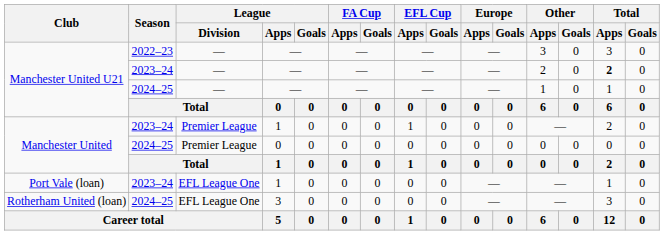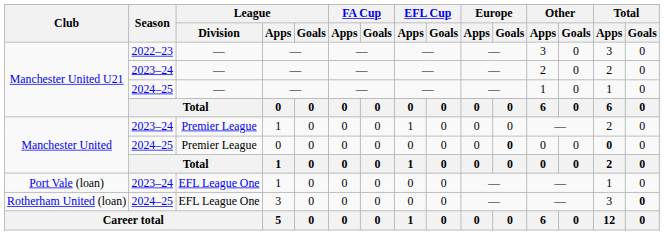(609, 70) bold -> (609, 70) normal
(510, 145) normal -> (510, 145) bold
(609, 145) normal -> (609, 145) bold
(642, 201) normal -> (642, 201) bold
